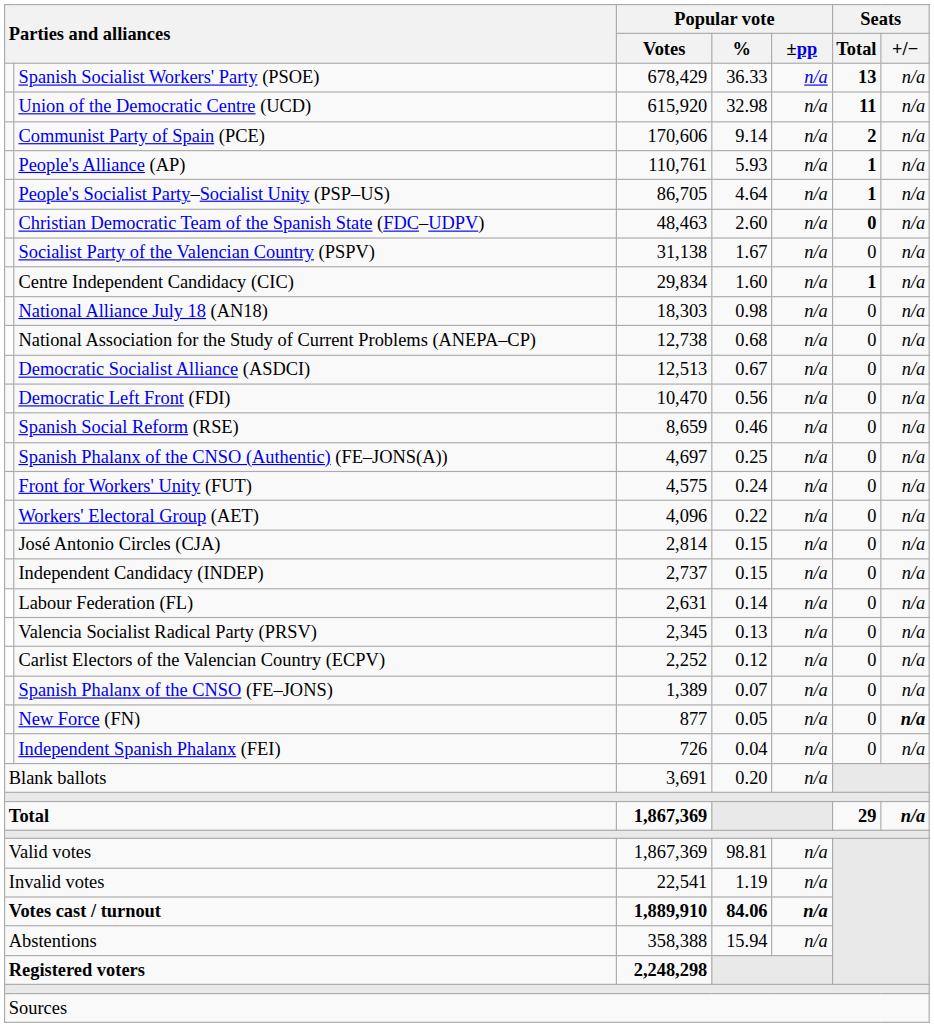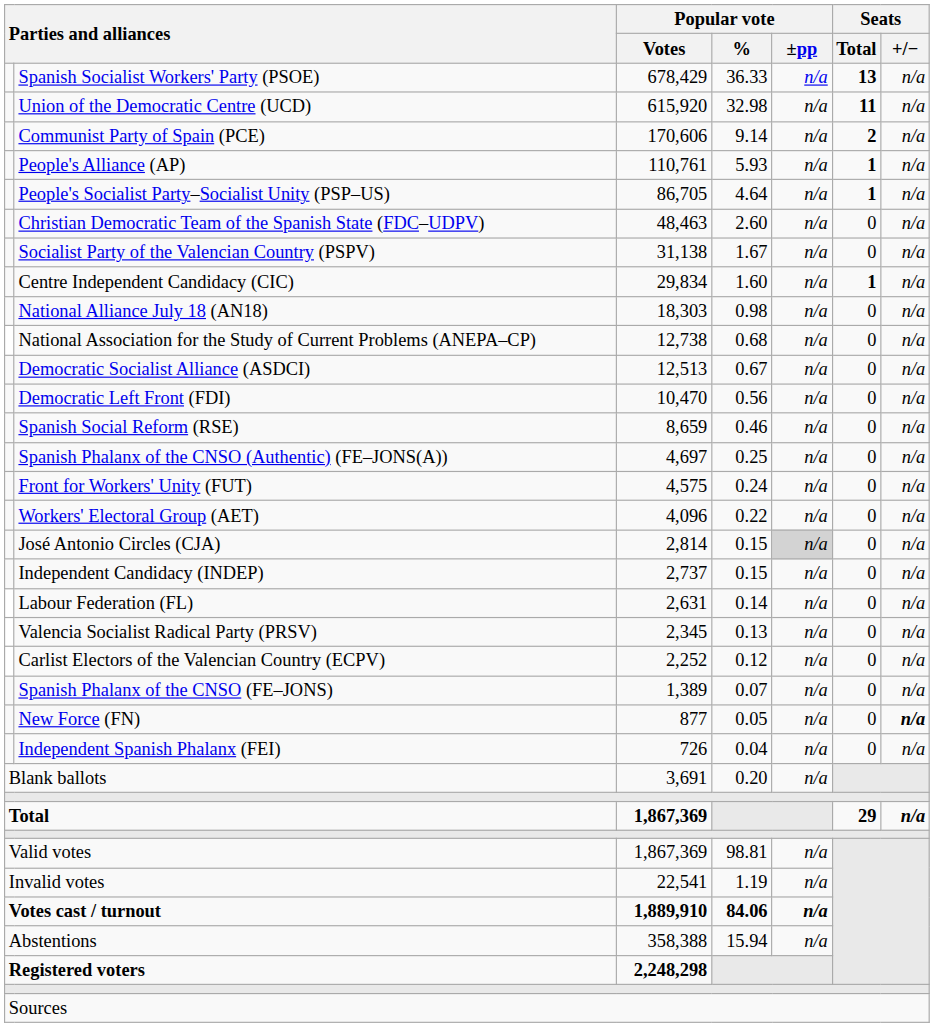(872, 223) bold -> (872, 223) normal
(816, 544) no background -> (816, 544) lightgrey background
